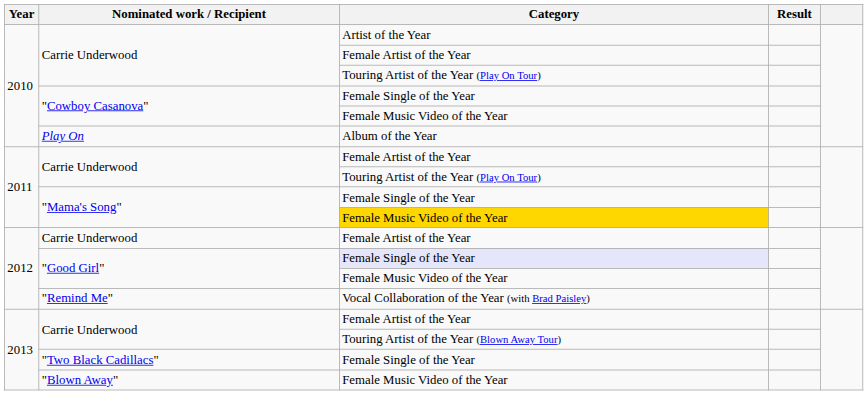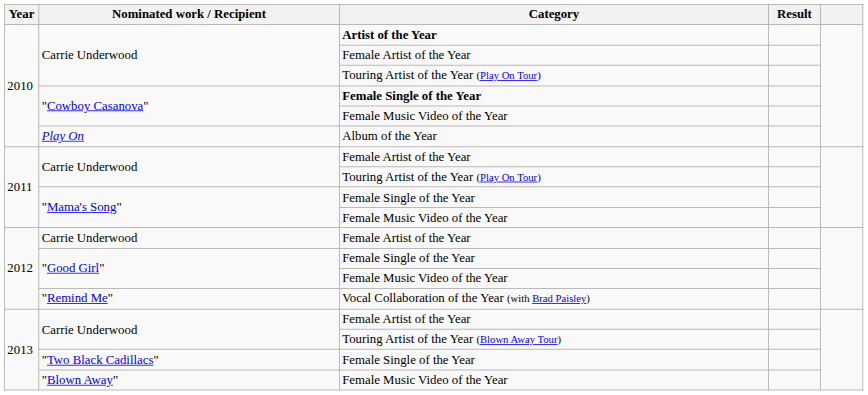(386, 34) normal -> (389, 34) bold
(409, 95) normal -> (412, 95) bold
(425, 217) gold background -> (425, 217) no background
(409, 258) lavender background -> (409, 258) no background
